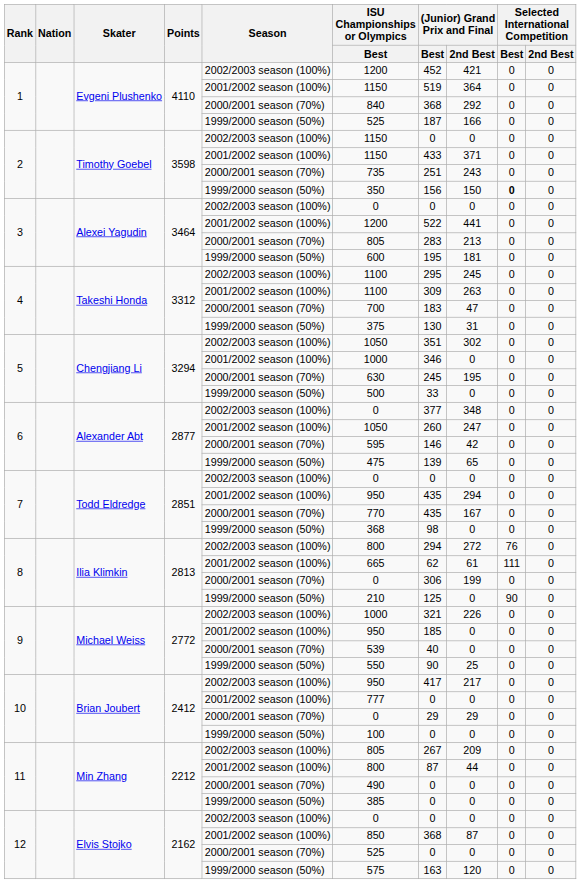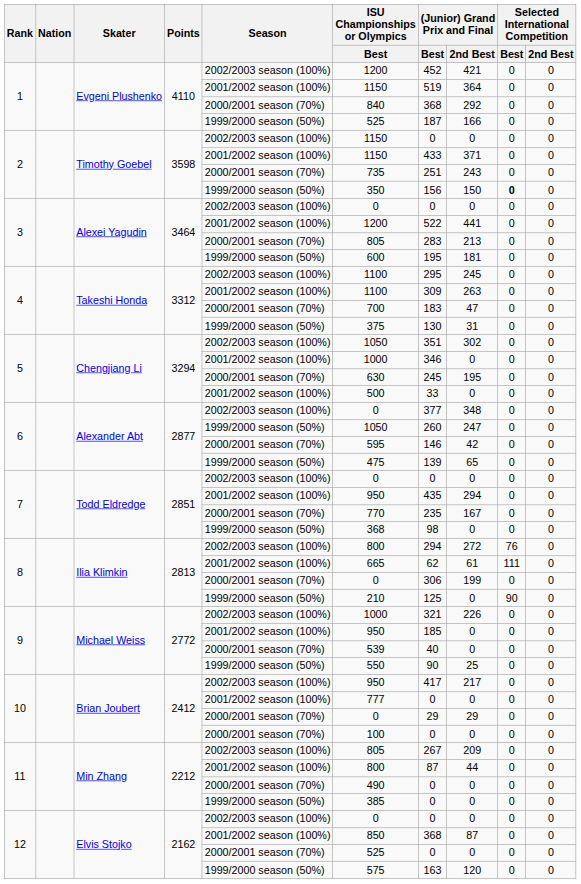(265, 394) 1999/2000 season (50%) -> (268, 394) 2001/2002 season (100%)
(268, 428) 2001/2002 season (100%) -> (265, 428) 1999/2000 season (50%)
(433, 513) 435 -> (433, 513) 235
(265, 734) 1999/2000 season (50%) -> (265, 734) 2000/2001 season (70%)
